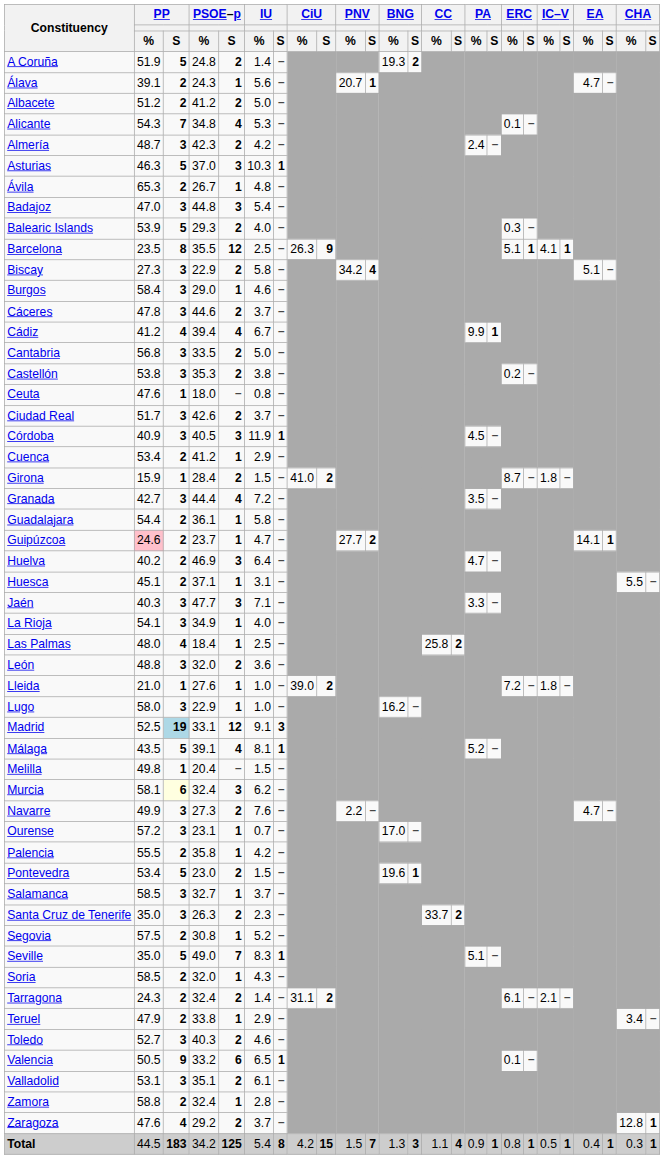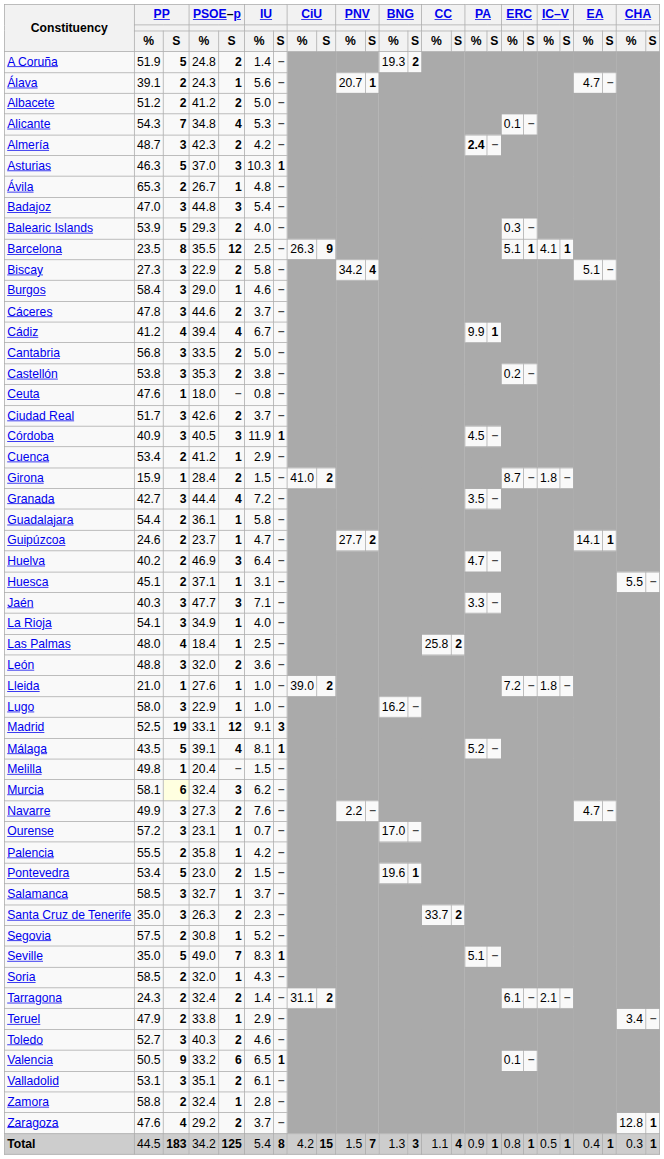(476, 145) normal -> (476, 145) bold
(149, 540) pink background -> (149, 540) no background
(180, 727) lightblue background -> (180, 727) no background
